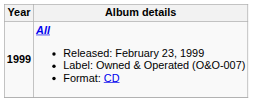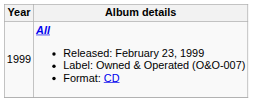(19, 59) bold -> (19, 59) normal
